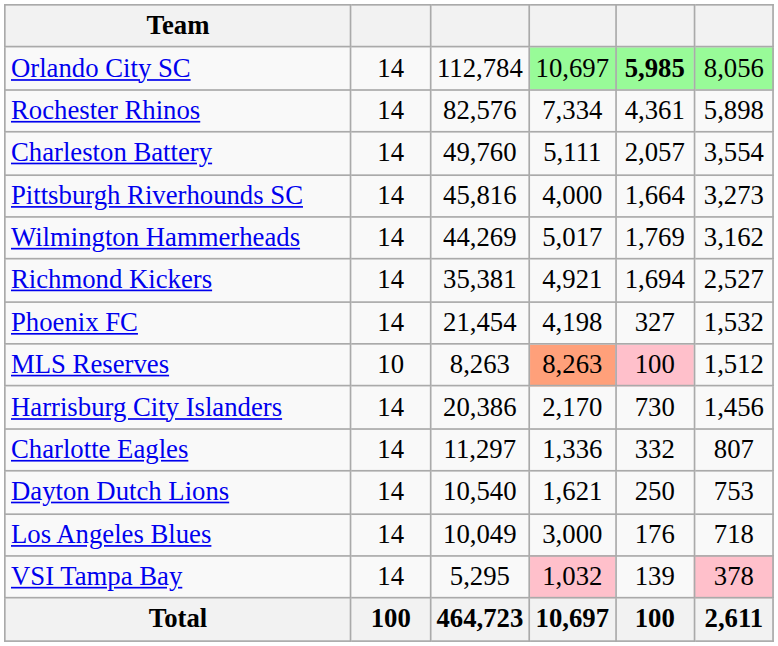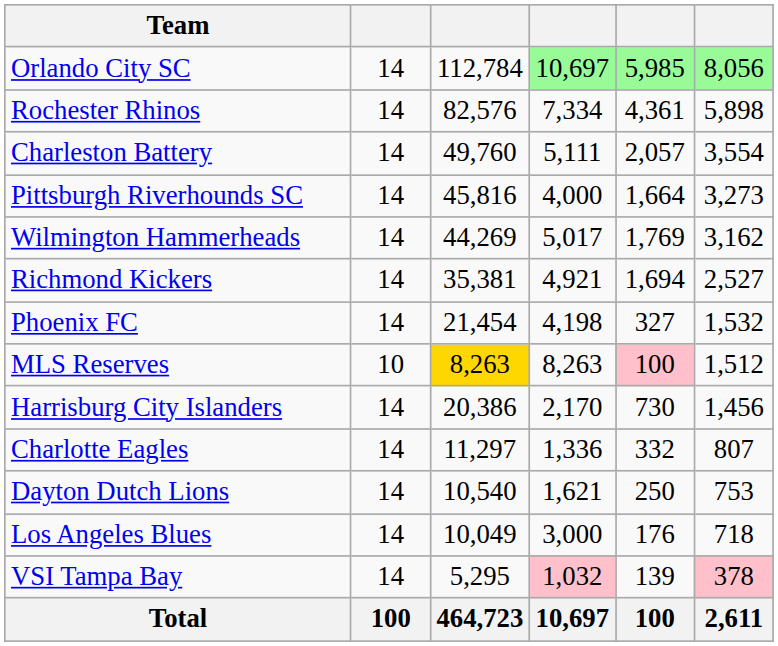(655, 68) bold -> (655, 68) normal
(480, 364) no background -> (480, 364) gold background
(572, 364) lightsalmon background -> (572, 364) no background
